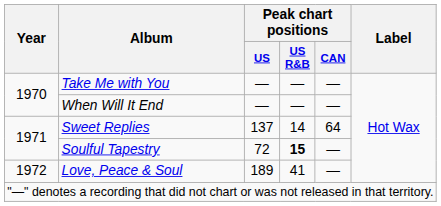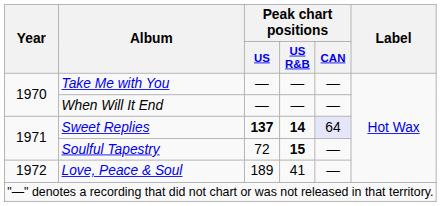(262, 127) normal -> (262, 127) bold
(297, 127) normal -> (297, 127) bold
(333, 127) no background -> (333, 127) lavender background
